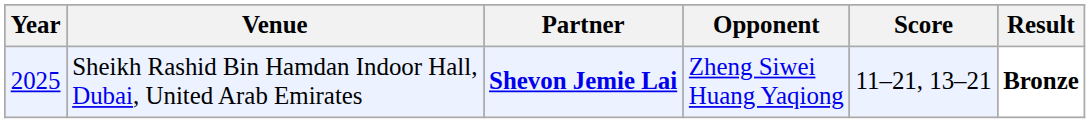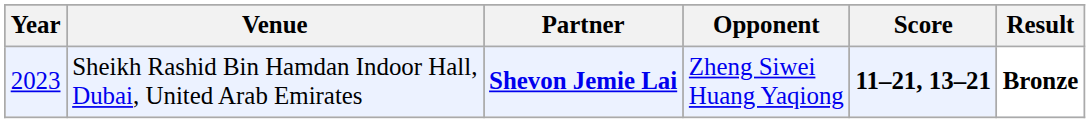(36, 81) 2025 -> (36, 81) 2023
(923, 81) normal -> (923, 81) bold
